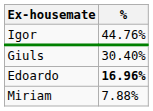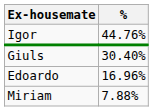(124, 76) bold -> (124, 76) normal
